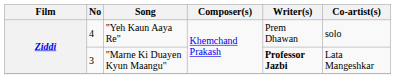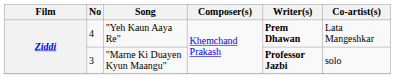(281, 33) normal -> (283, 33) bold
(333, 33) solo -> (349, 33) Lata Mangeshkar
(349, 60) Lata Mangeshkar -> (333, 60) solo
